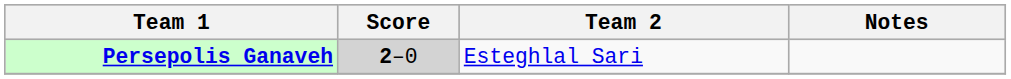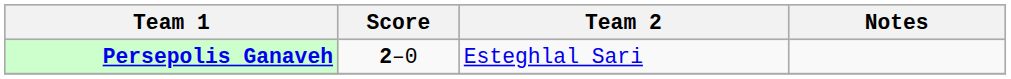(398, 57) lightgrey background -> (398, 57) no background
